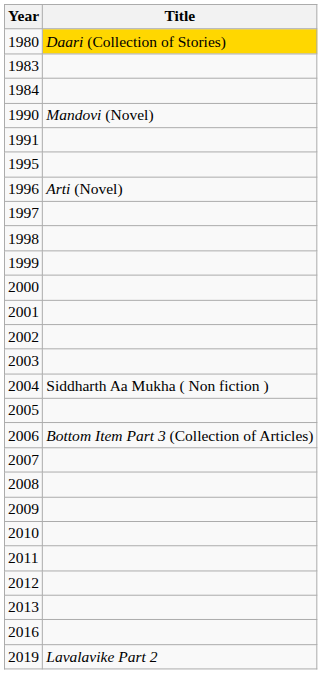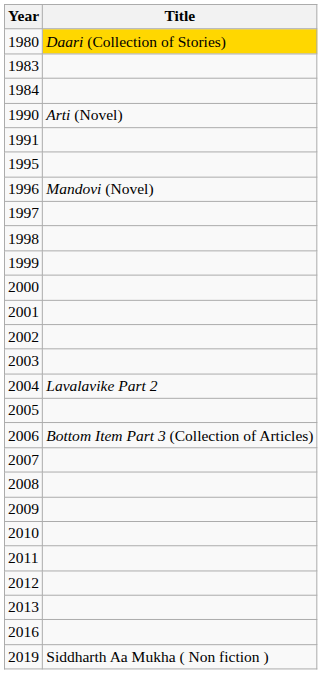(100, 115) Mandovi (Novel) -> (84, 115) Arti (Novel)
(84, 189) Arti (Novel) -> (100, 189) Mandovi (Novel)
(157, 386) Siddharth Aa Mukha ( Non fiction ) -> (102, 386) Lavalavike Part 2
(102, 656) Lavalavike Part 2 -> (157, 656) Siddharth Aa Mukha ( Non fiction )
